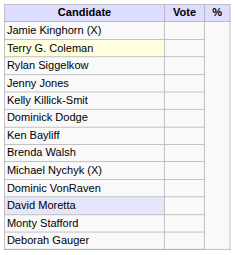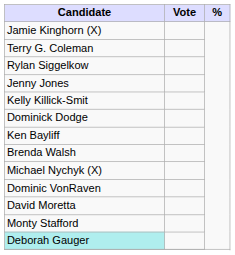(50, 48) lightyellow background -> (50, 48) no background
(41, 205) lavender background -> (41, 205) no background
(48, 240) no background -> (48, 240) paleturquoise background
